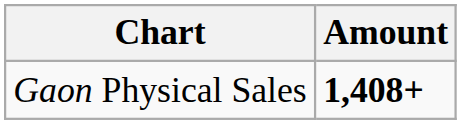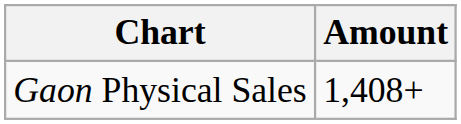(373, 89) bold -> (373, 89) normal
